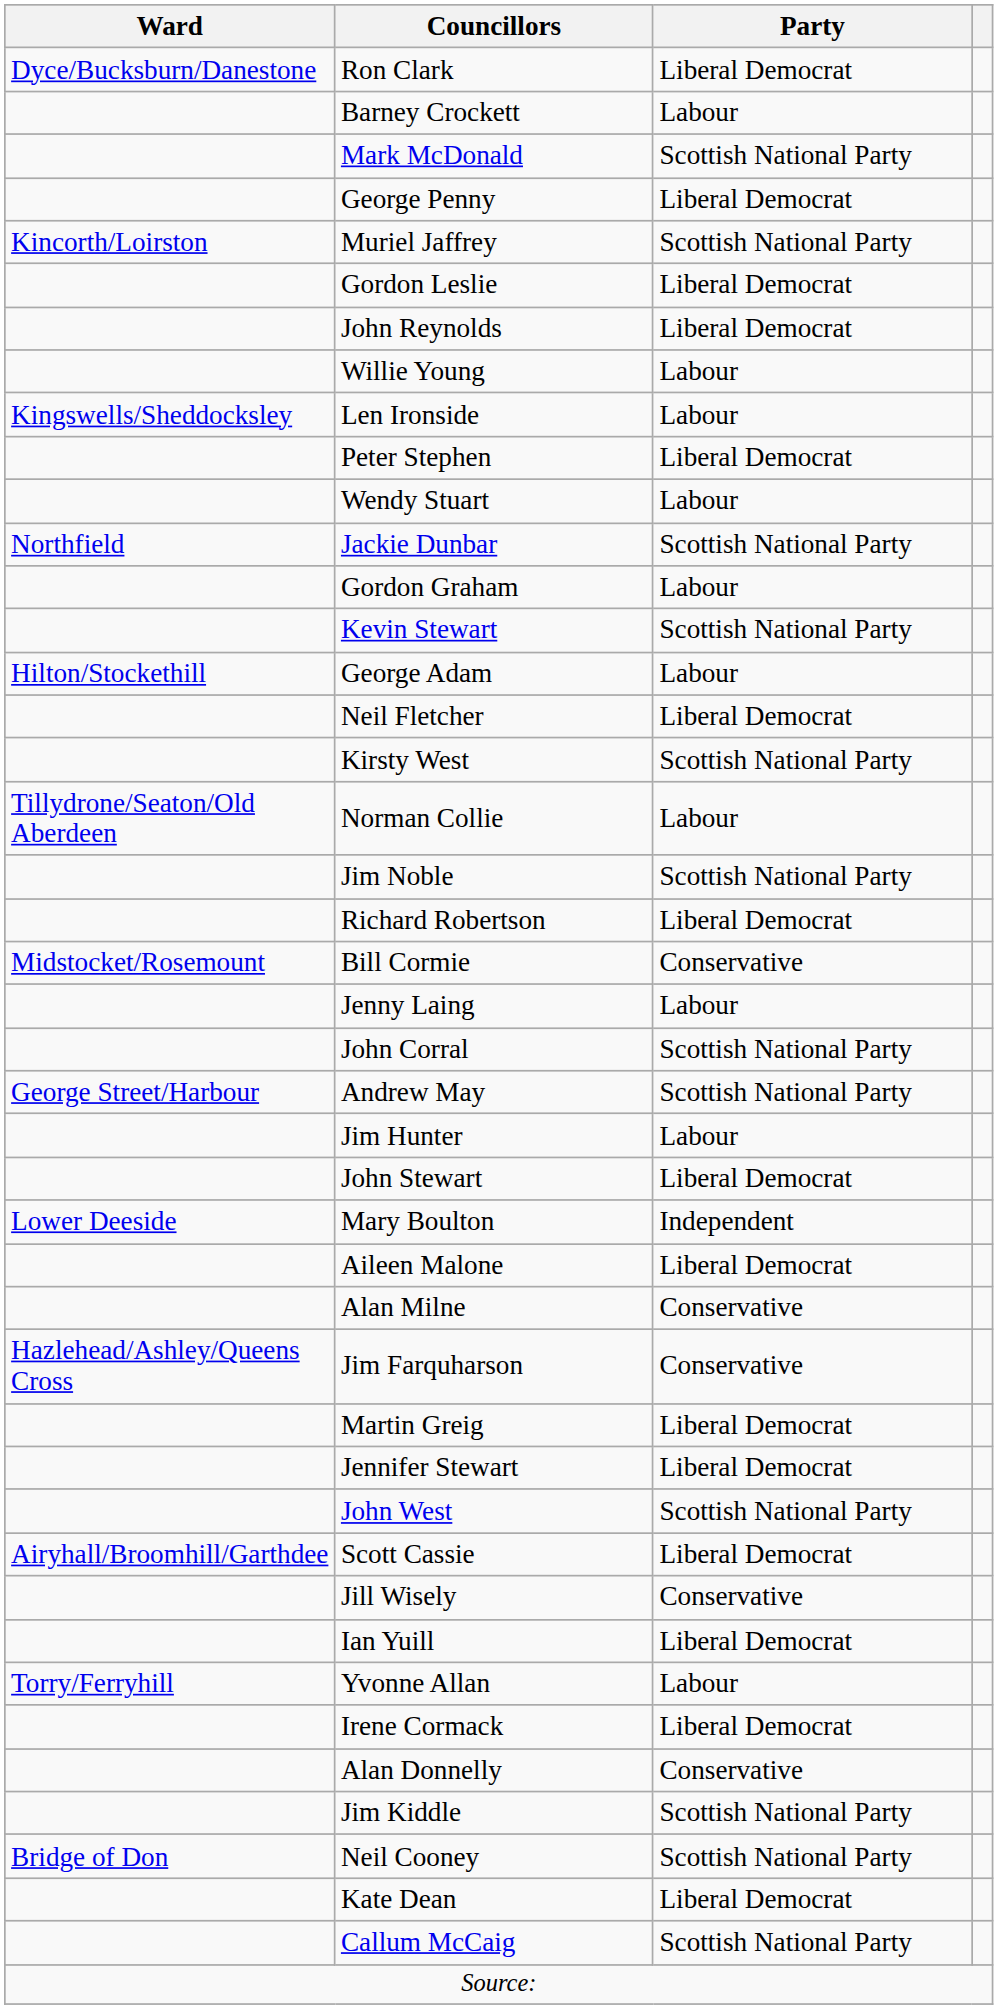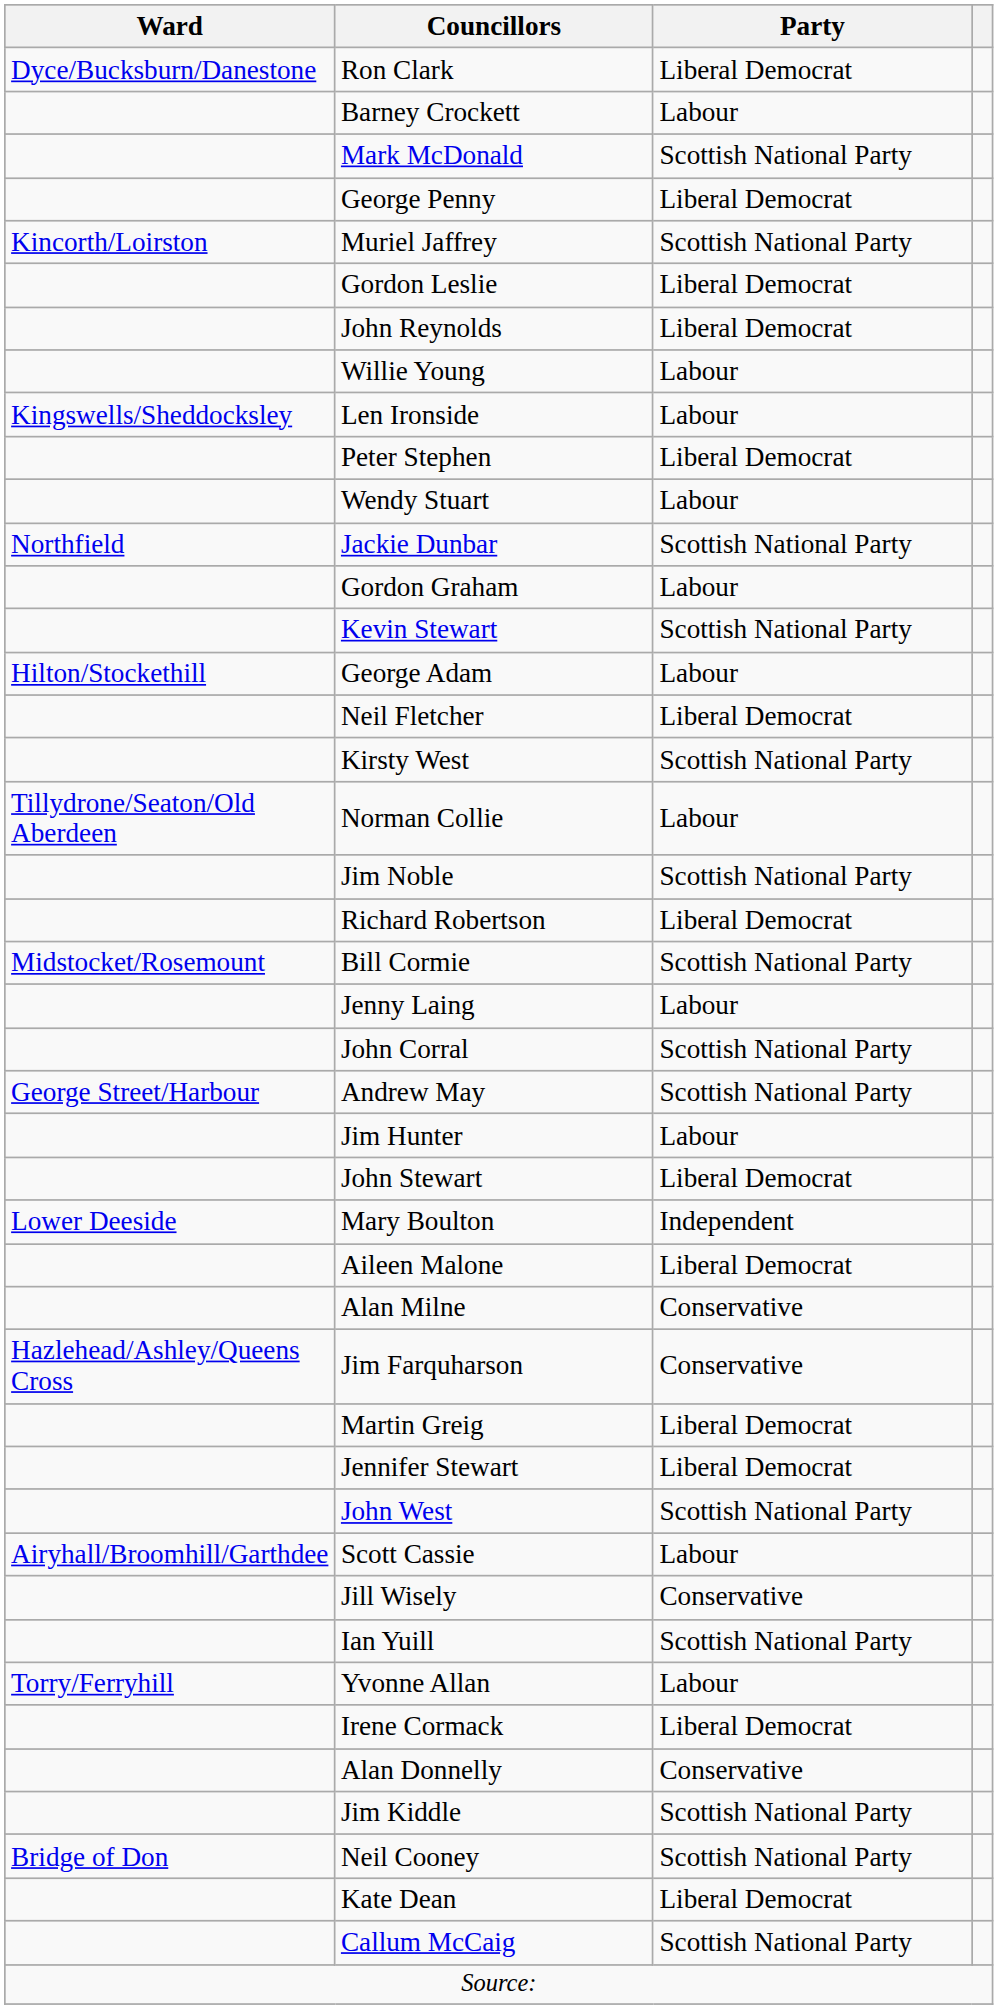(731, 962) Conservative -> (786, 962) Scottish National Party
(756, 1553) Liberal Democrat -> (699, 1553) Labour
(756, 1640) Liberal Democrat -> (786, 1640) Scottish National Party
